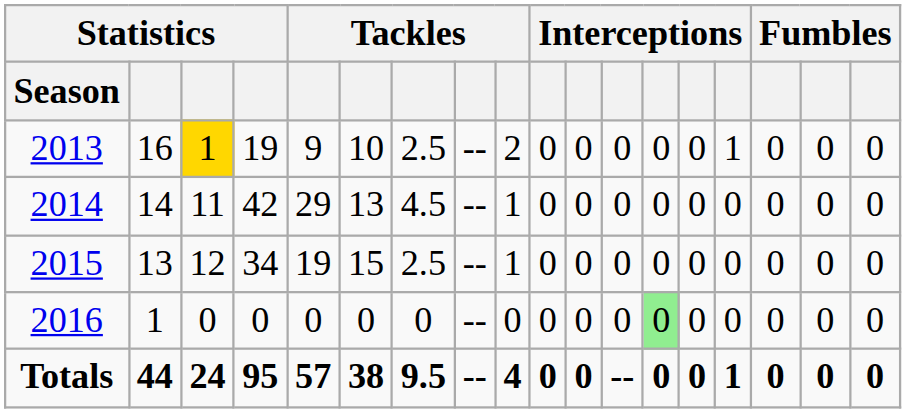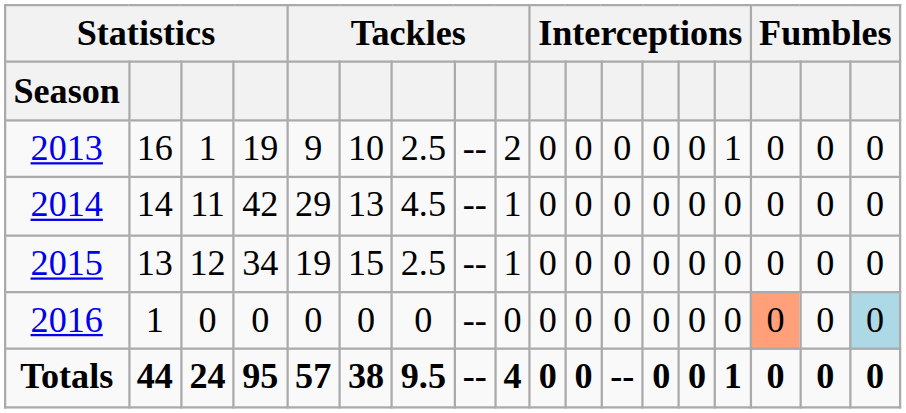(208, 147) gold background -> (208, 147) no background
(661, 319) lightgreen background -> (661, 319) no background
(776, 319) no background -> (776, 319) lightsalmon background
(875, 319) no background -> (875, 319) lightblue background
